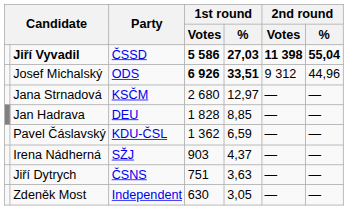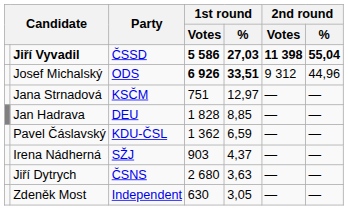(204, 94) 2 680 -> (198, 94) 751
(198, 174) 751 -> (204, 174) 2 680
